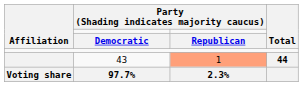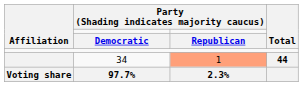(122, 60) 43 -> (122, 60) 34
